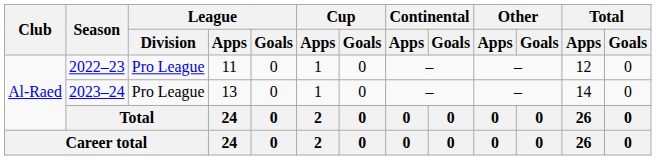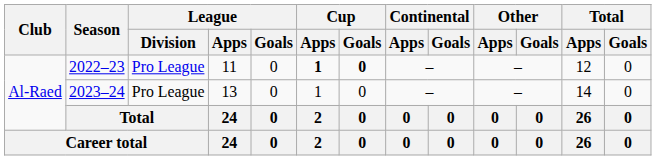(318, 67) normal -> (318, 67) bold
(362, 67) normal -> (362, 67) bold
